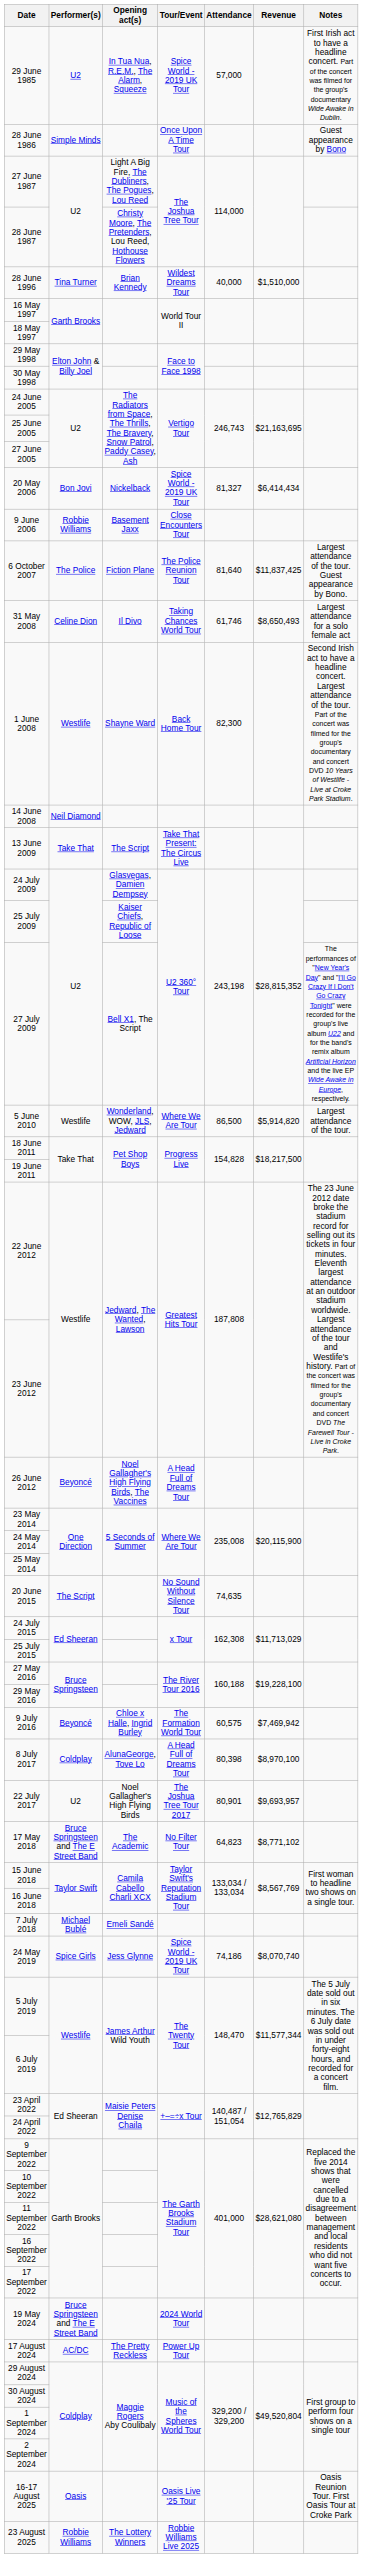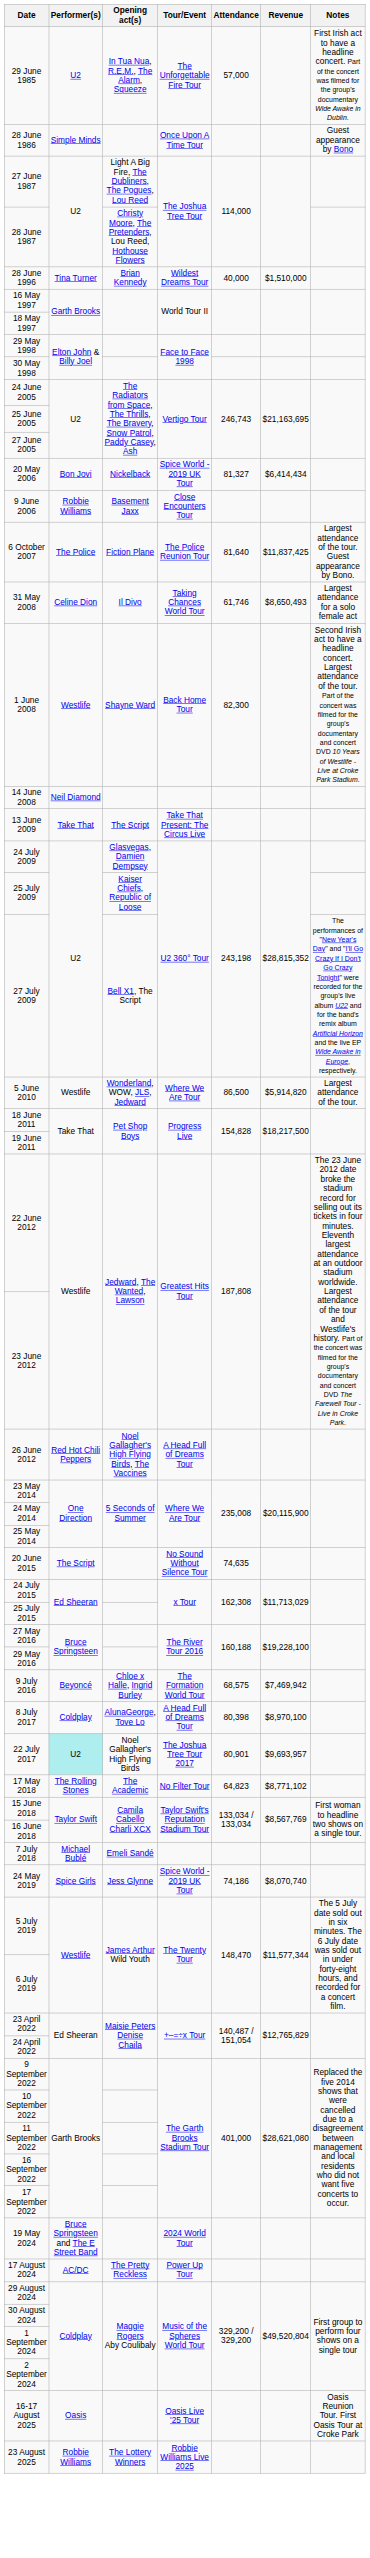(181, 75) Spice World - 2019 UK Tour -> (185, 75) The Unforgettable Fire Tour
(76, 1482) Beyoncé -> (76, 1454) Red Hot Chili Peppers
(229, 1723) 60,575 -> (236, 1685) 68,575
(76, 1801) no background -> (76, 1754) paleturquoise background
(76, 1842) Bruce Springsteen and The E Street Band -> (76, 1786) The Rolling Stones
